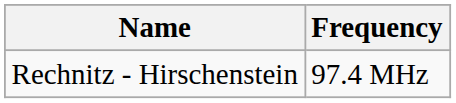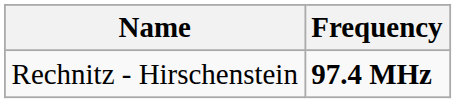(370, 73) normal -> (372, 73) bold
